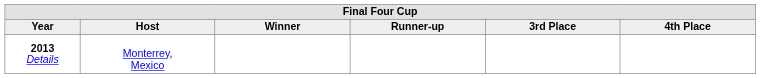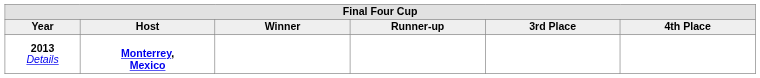(148, 60) normal -> (148, 60) bold
